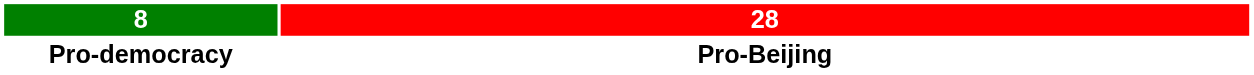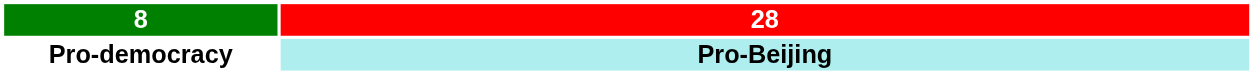(765, 54) no background -> (765, 54) paleturquoise background
